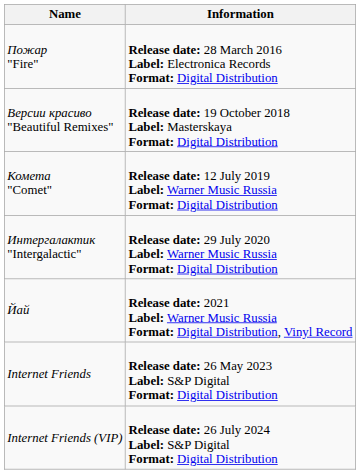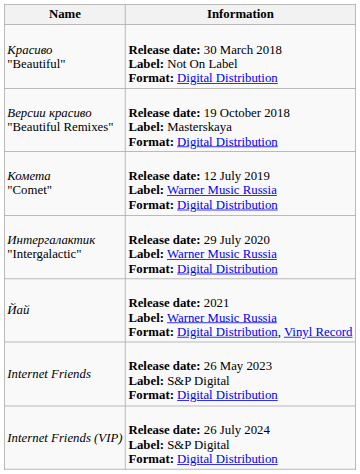- row: (27, 56)
+ row: (36, 56)
